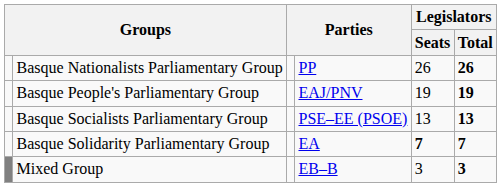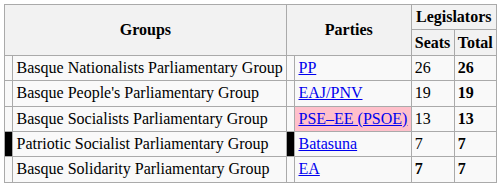(353, 118) no background -> (353, 118) pink background
+ row: (143, 144)
- row: (60, 169)
